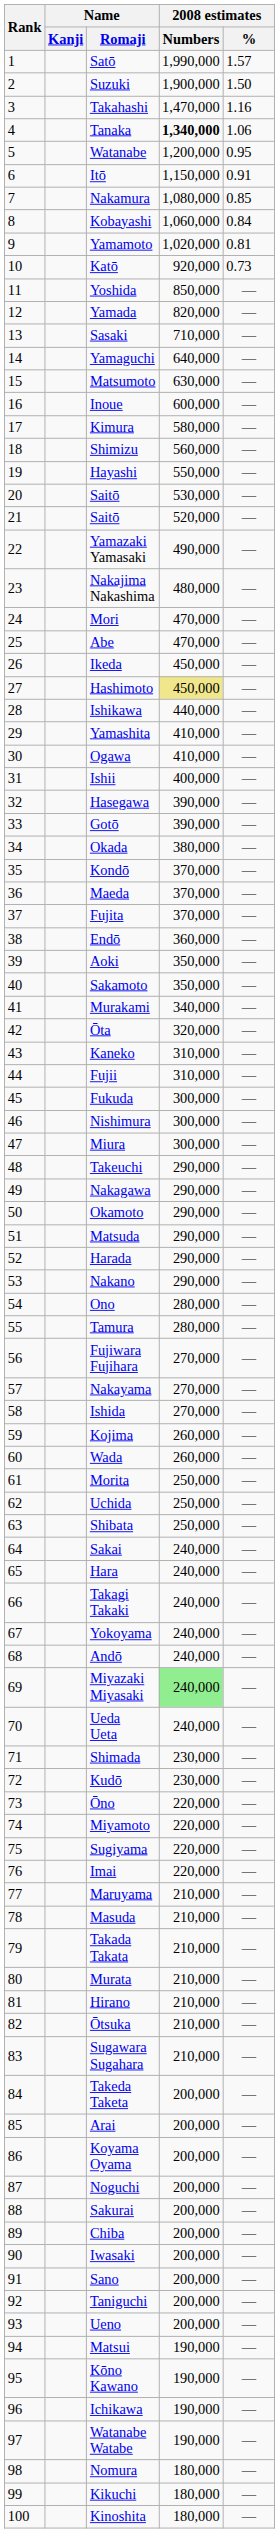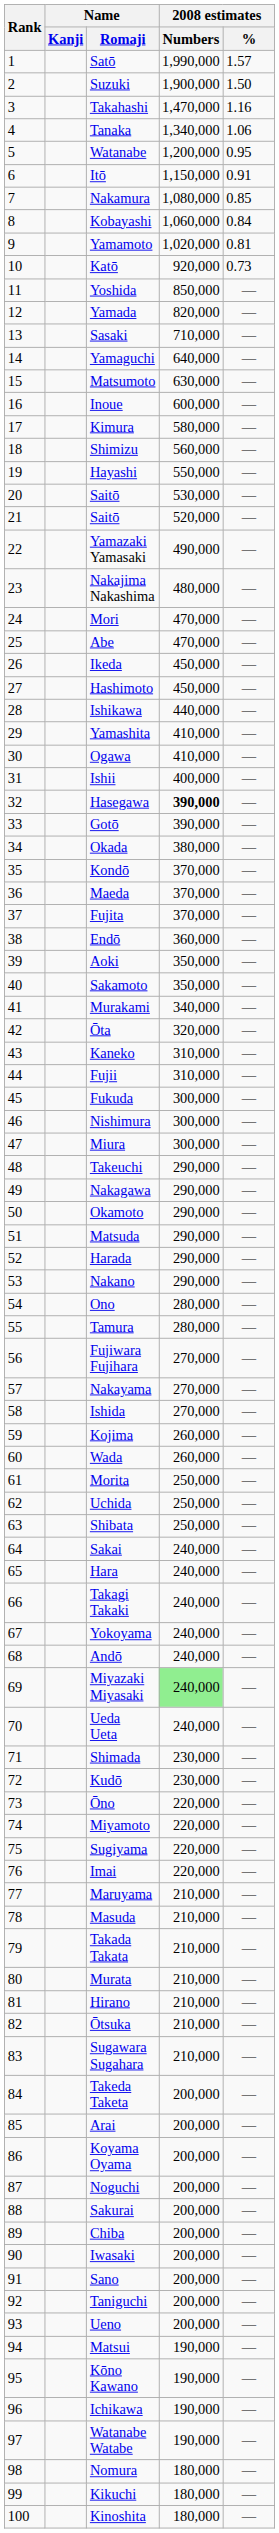(191, 130) bold -> (191, 130) normal
(196, 687) khaki background -> (196, 687) no background
(196, 801) normal -> (196, 801) bold
